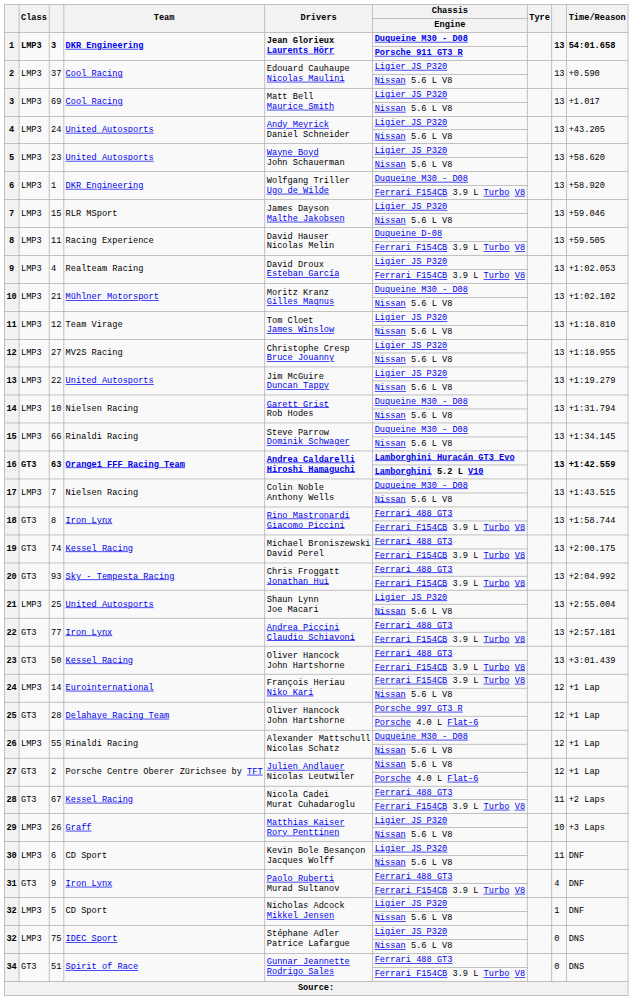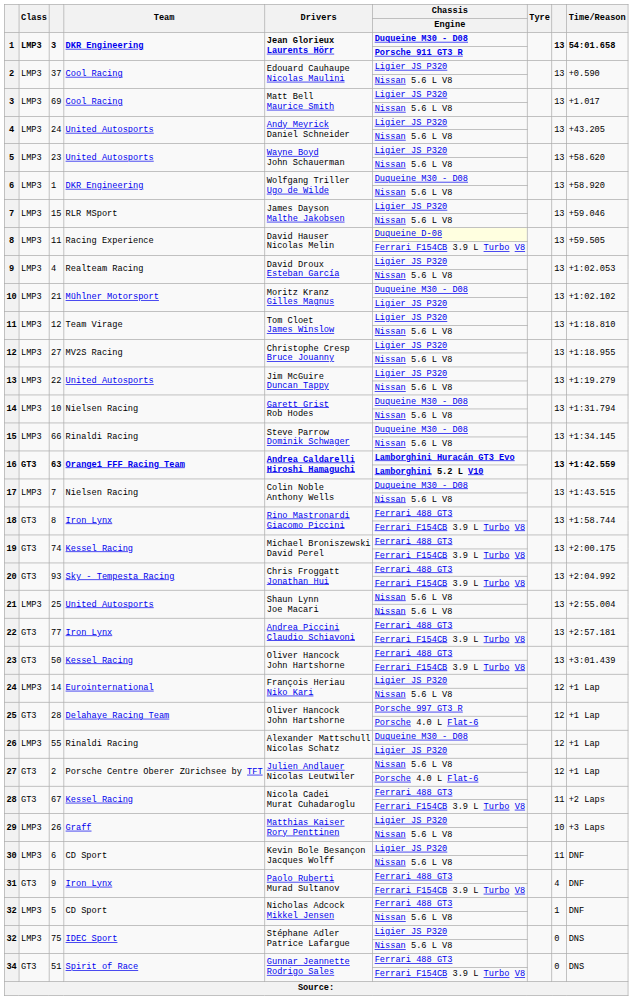(450, 193) Ferrari F154CB 3.9 L Turbo V8 -> (414, 193) Nissan 5.6 L V8
(408, 235) no background -> (408, 235) lightyellow background
(450, 277) Ferrari F154CB 3.9 L Turbo V8 -> (414, 277) Nissan 5.6 L V8
(414, 305) Nissan 5.6 L V8 -> (411, 305) Ligier JS P320
(411, 598) Ligier JS P320 -> (414, 598) Nissan 5.6 L V8
(450, 682) Ferrari F154CB 3.9 L Turbo V8 -> (411, 682) Ligier JS P320
(414, 751) Nissan 5.6 L V8 -> (411, 751) Ligier JS P320
(411, 905) Ligier JS P320 -> (414, 905) Ferrari 488 GT3
